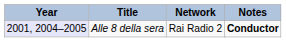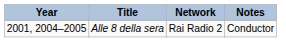(47, 28) lavender background -> (47, 28) no background
(253, 28) bold -> (251, 28) normal
